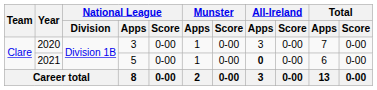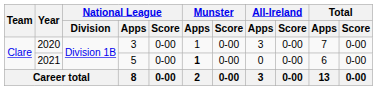(197, 61) normal -> (197, 61) bold
(261, 61) bold -> (261, 61) normal
